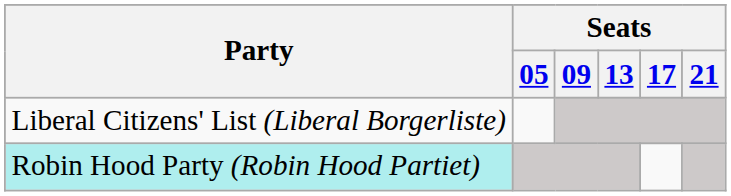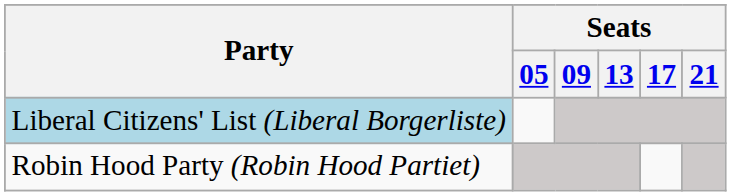(259, 119) no background -> (259, 119) lightblue background
(246, 166) paleturquoise background -> (246, 166) no background
